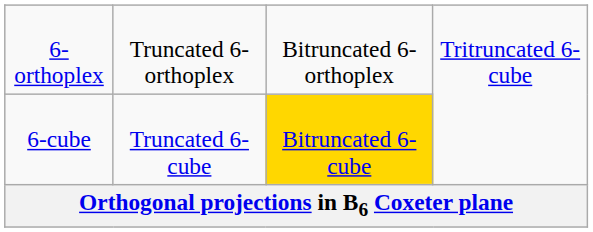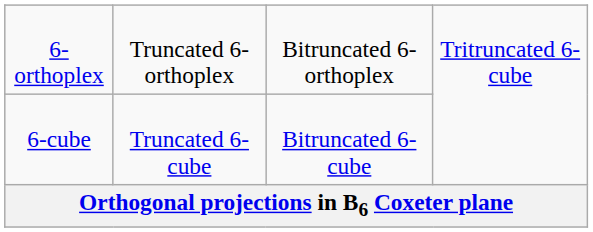(349, 152) gold background -> (349, 152) no background
